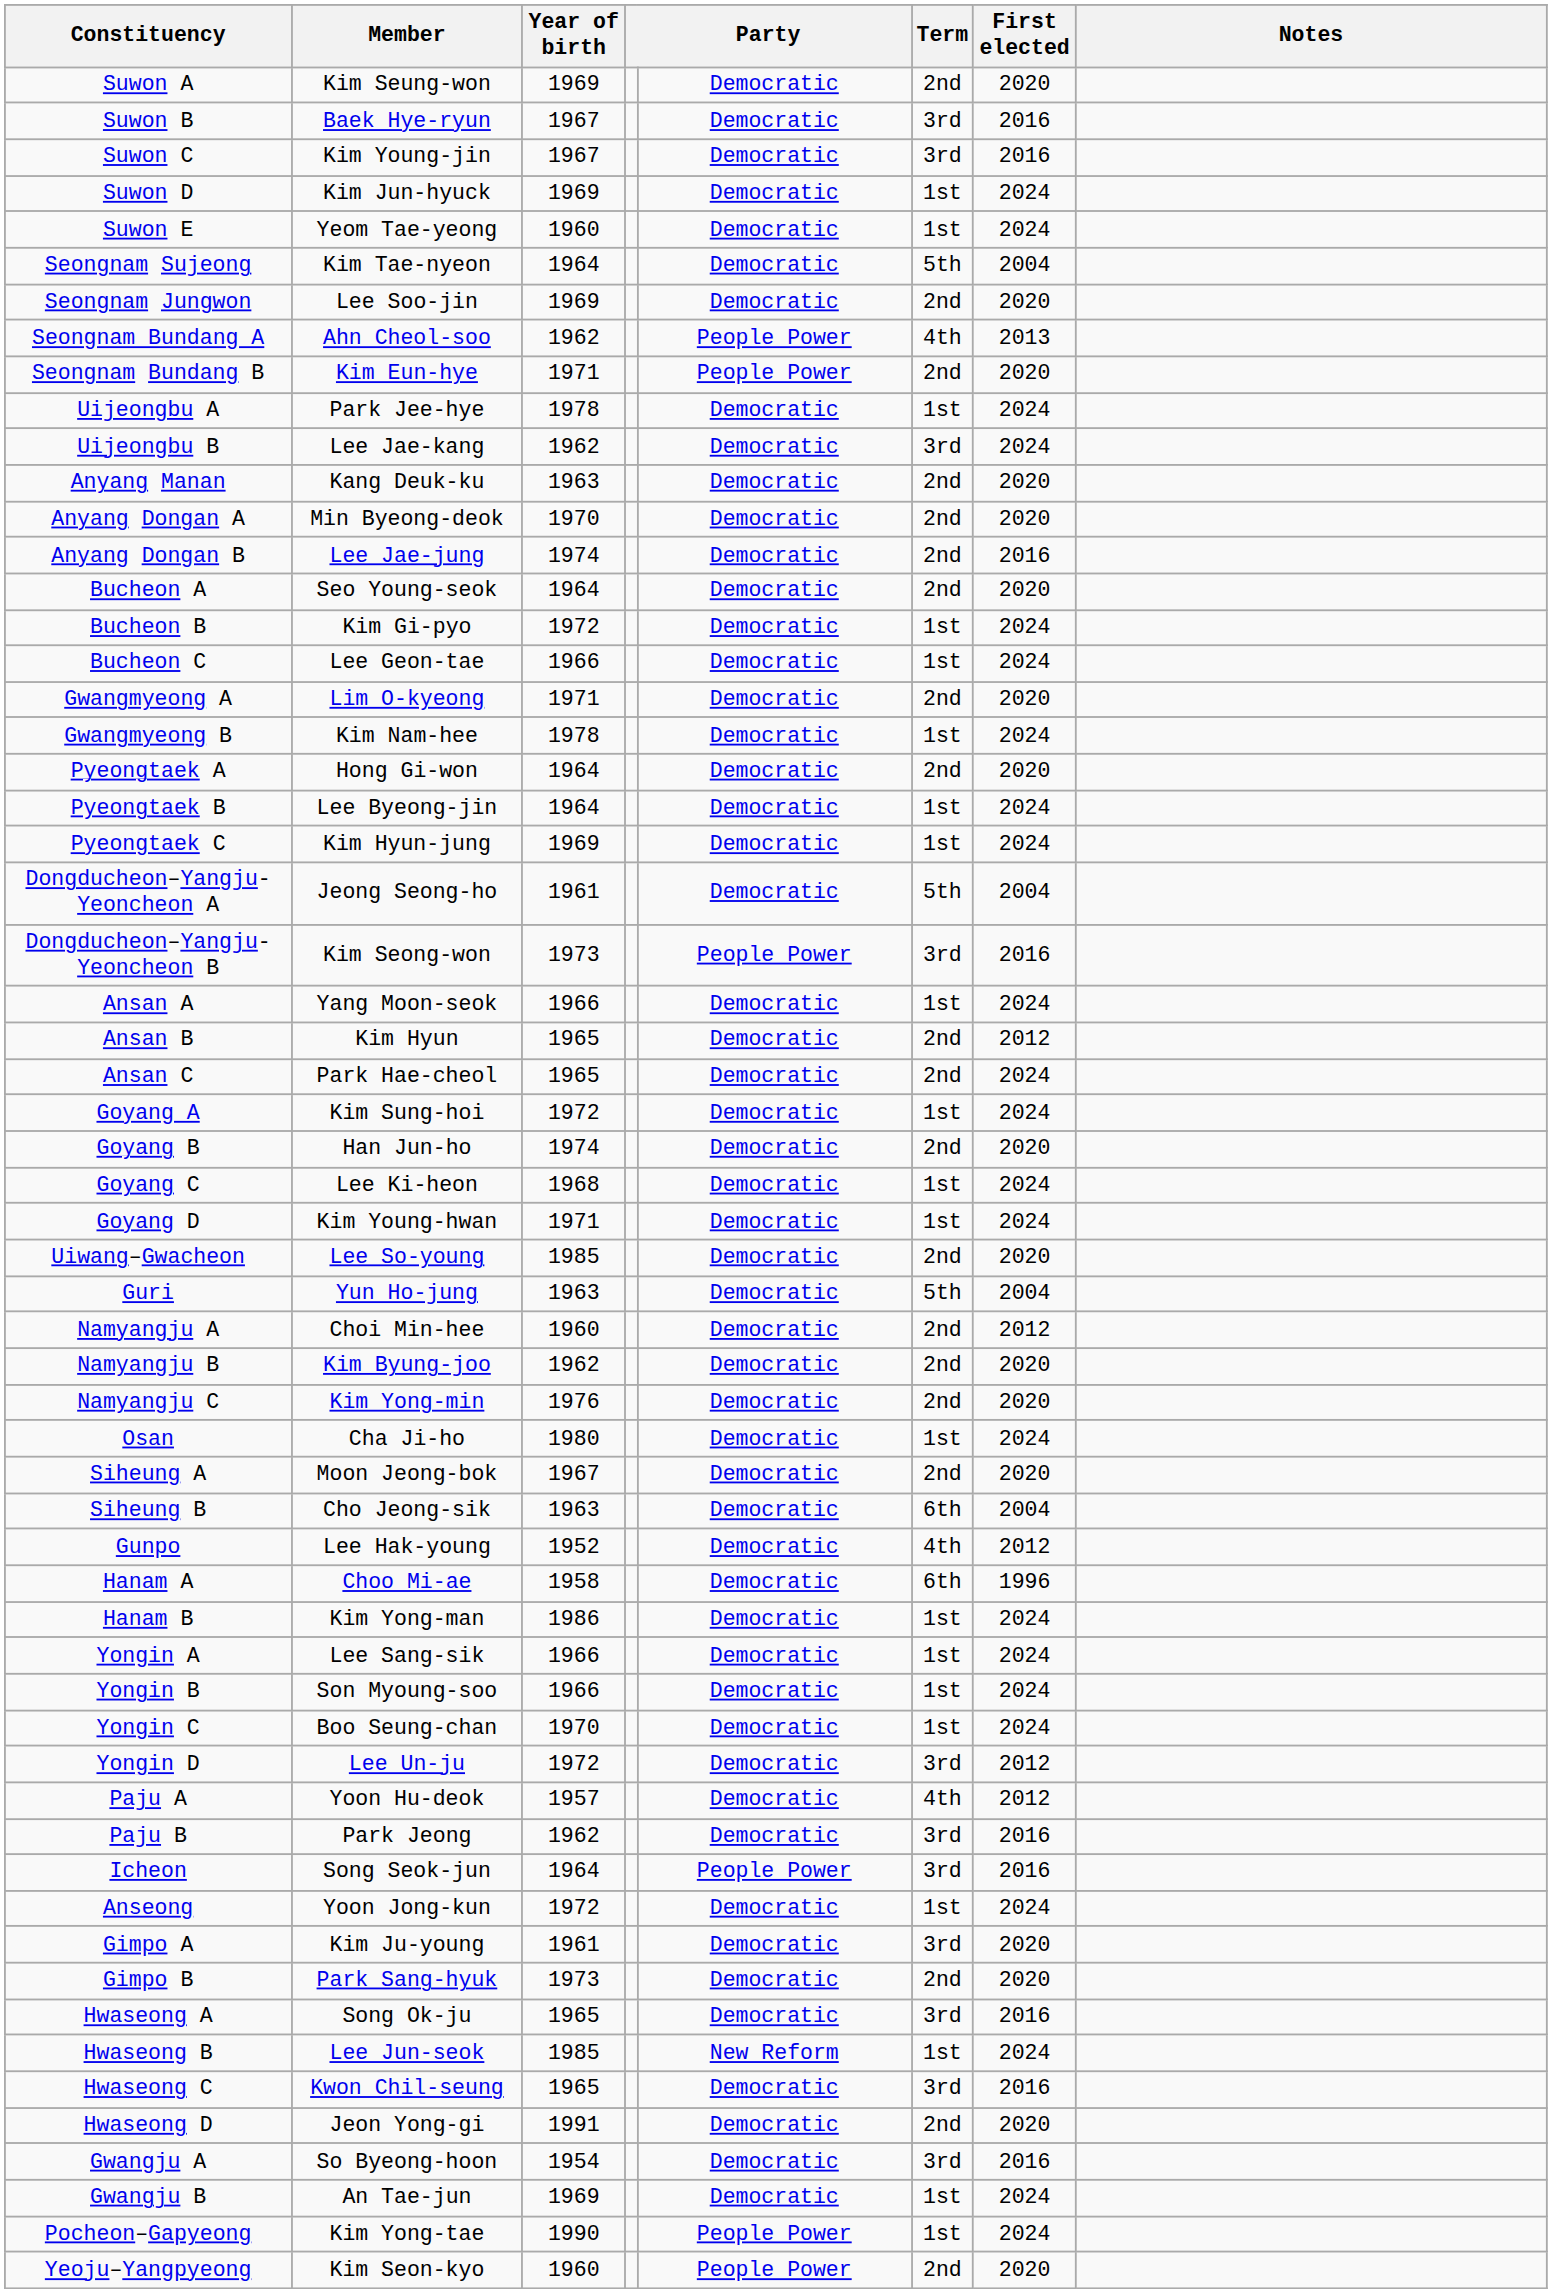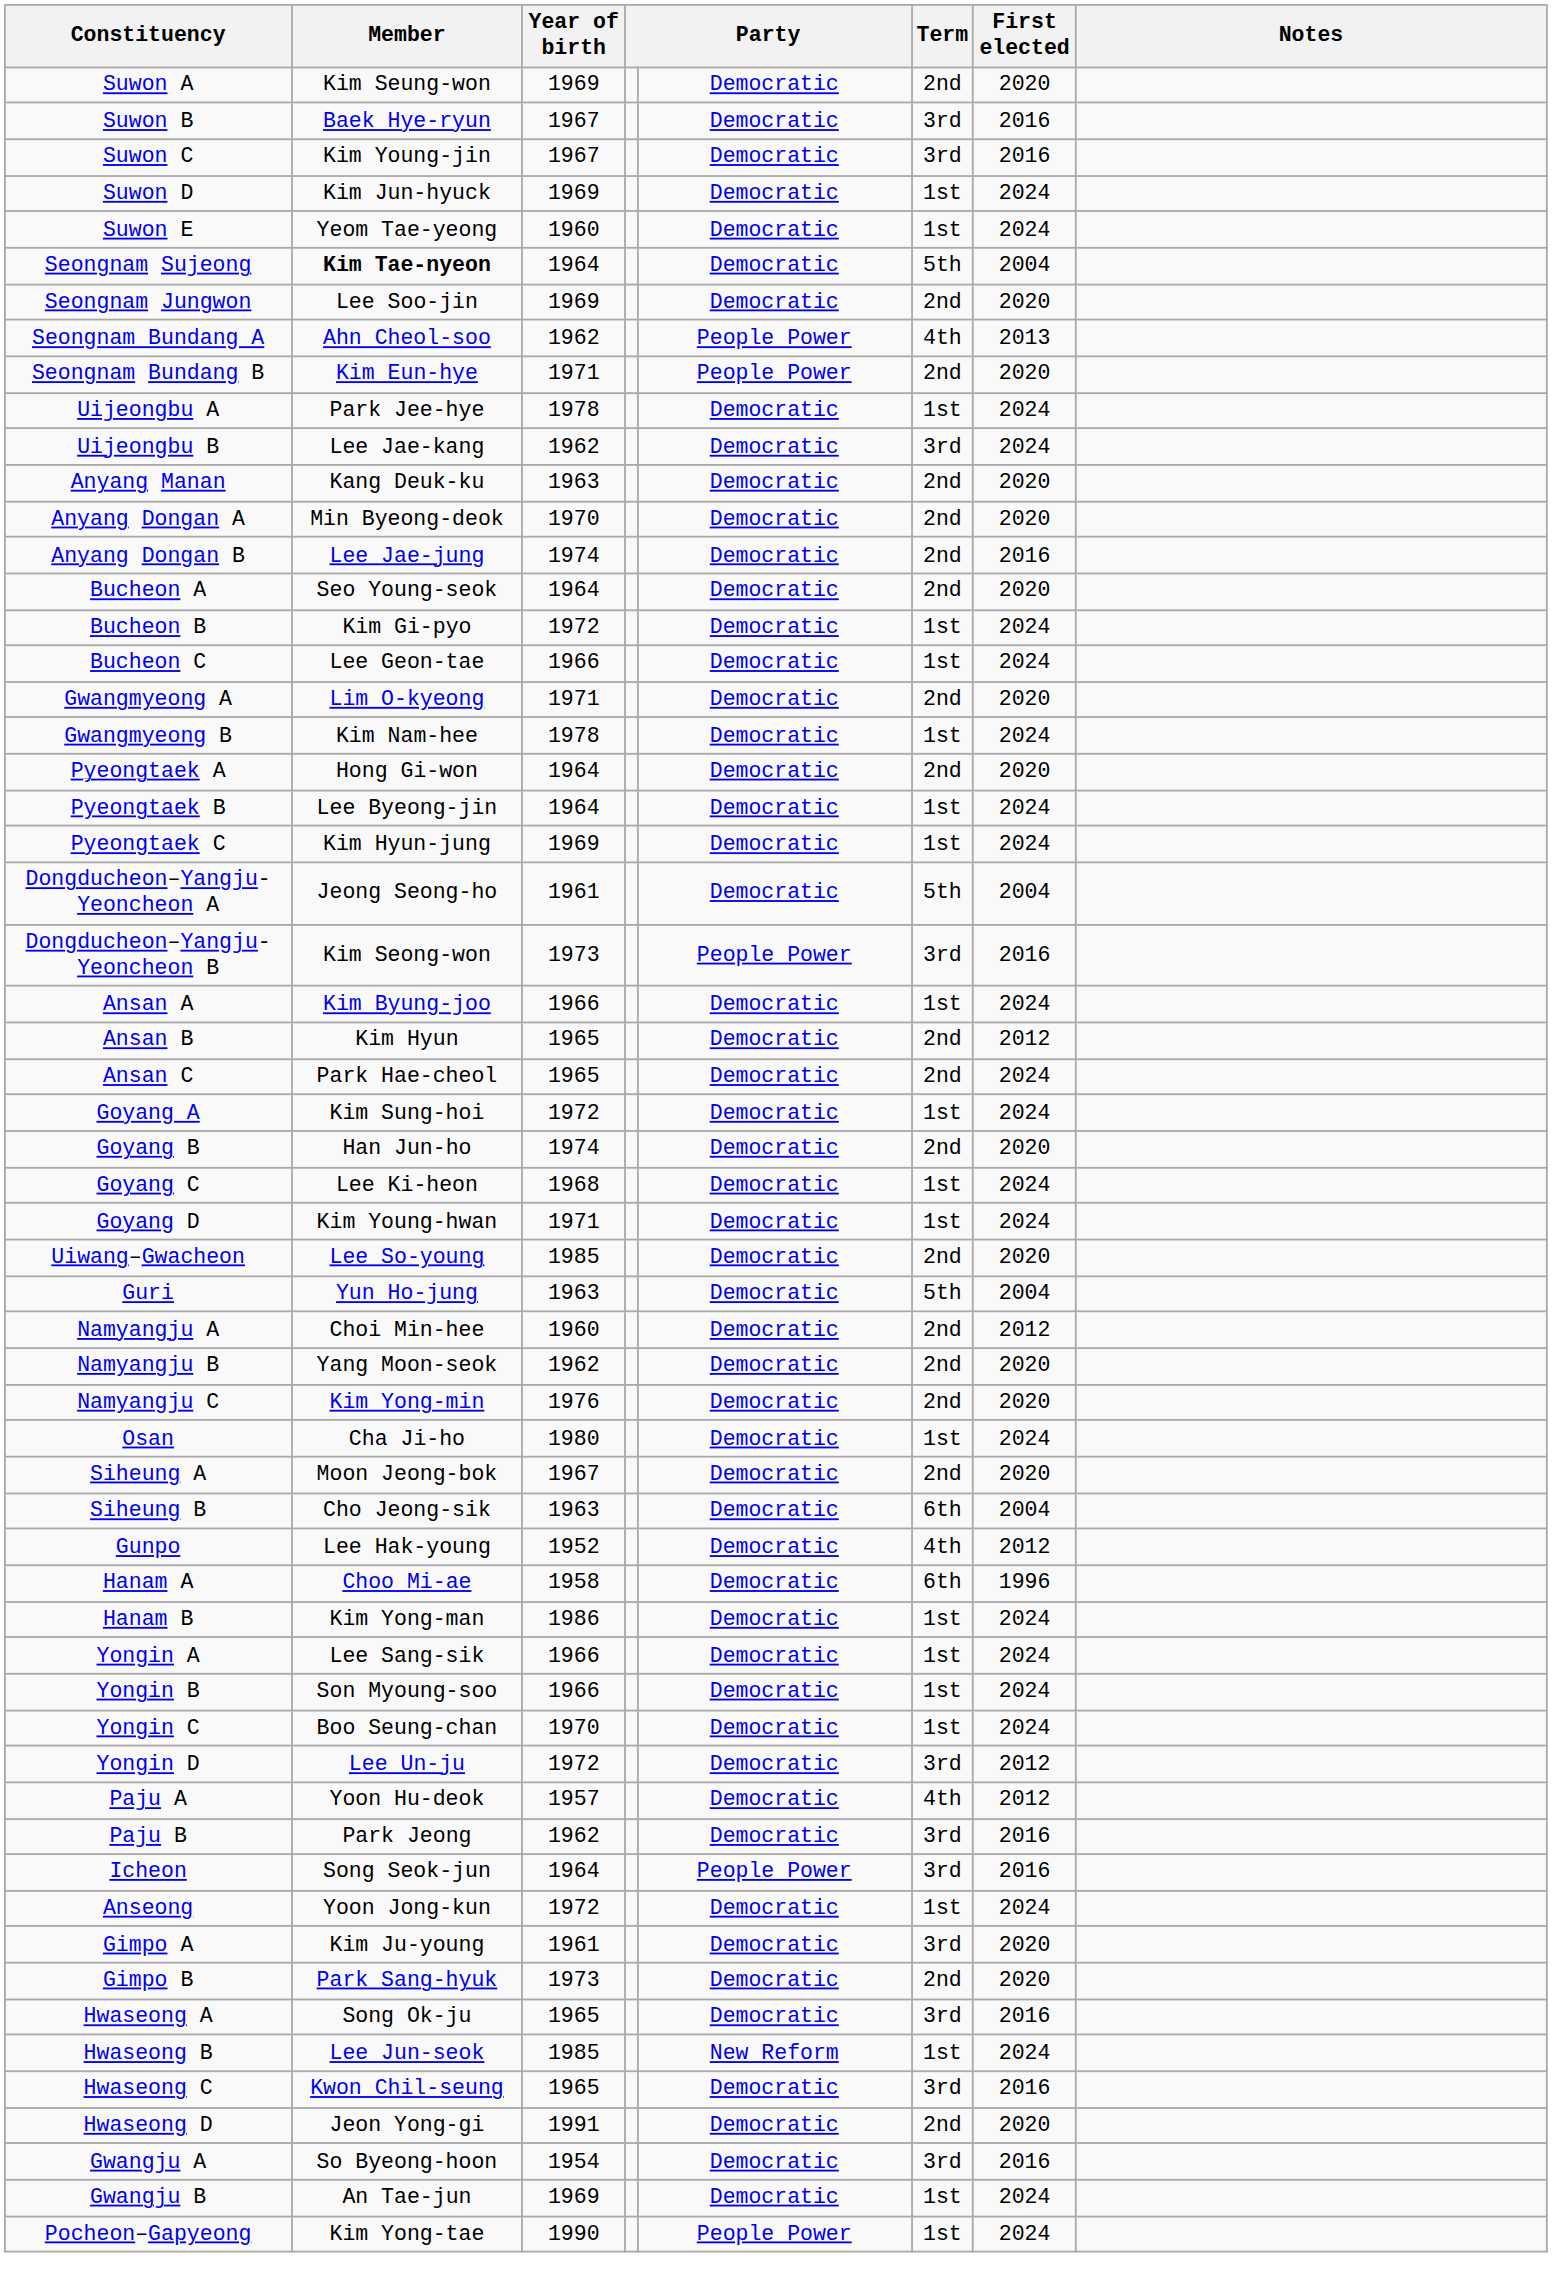(407, 265) normal -> (407, 265) bold
(407, 1004) Yang Moon-seok -> (407, 1004) Kim Byung-joo
(407, 1366) Kim Byung-joo -> (407, 1366) Yang Moon-seok
- row: (148, 2270)
